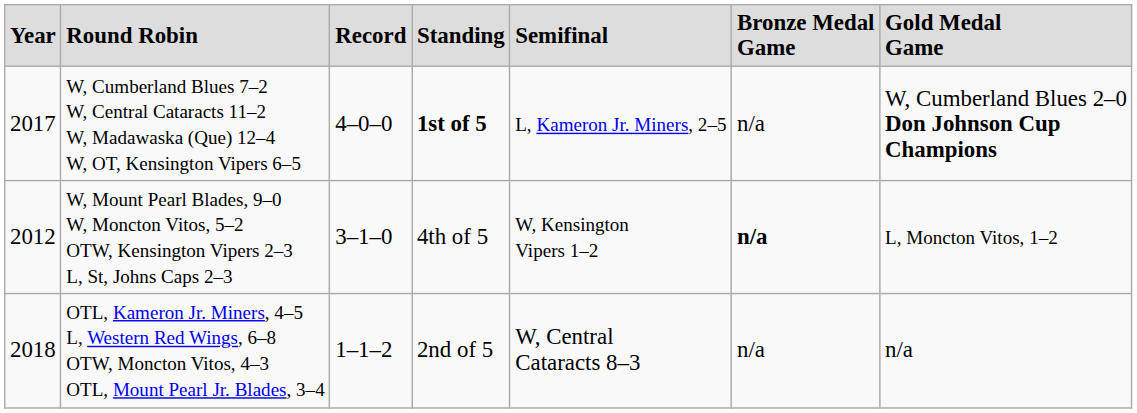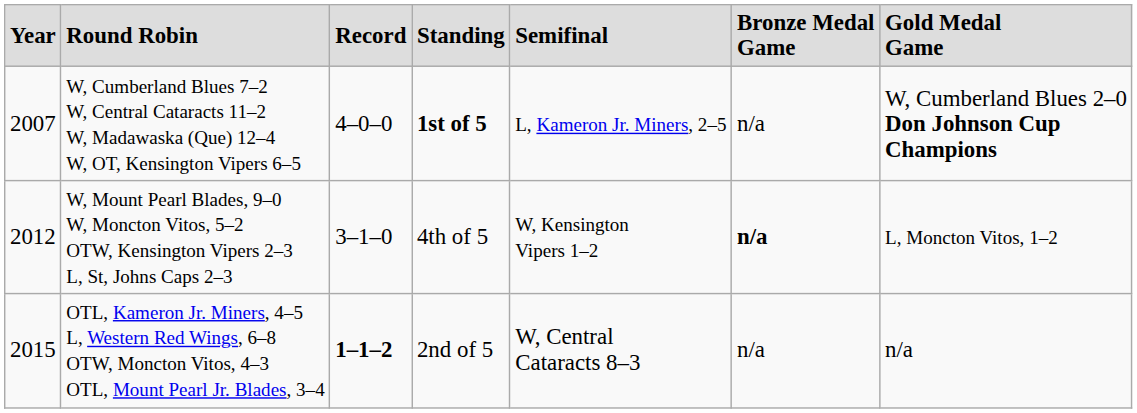(33, 123) 2017 -> (33, 123) 2007
(33, 350) 2018 -> (33, 350) 2015
(364, 350) normal -> (364, 350) bold
